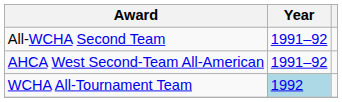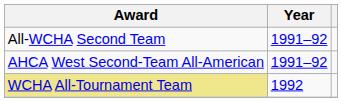(100, 85) no background -> (100, 85) khaki background
(287, 85) lightblue background -> (287, 85) no background
